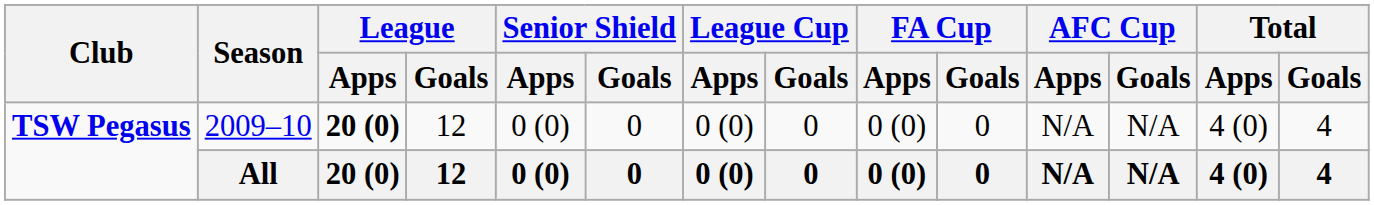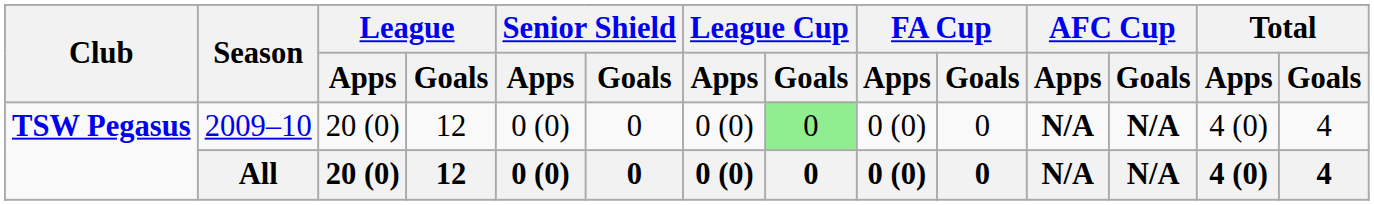(363, 125) bold -> (363, 125) normal
(811, 125) no background -> (811, 125) lightgreen background
(1068, 125) normal -> (1068, 125) bold
(1153, 125) normal -> (1153, 125) bold
